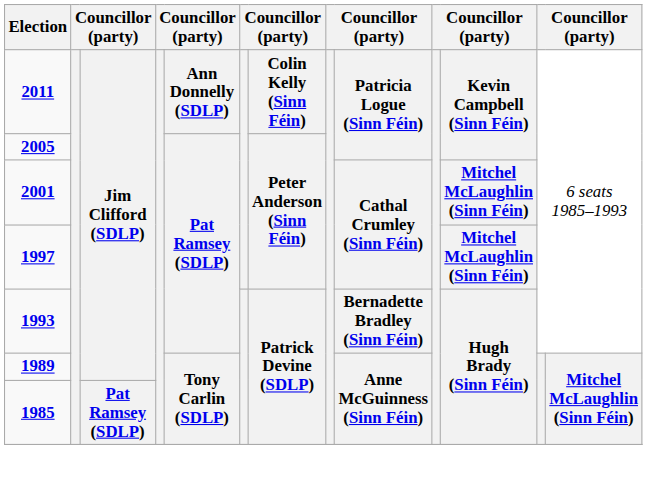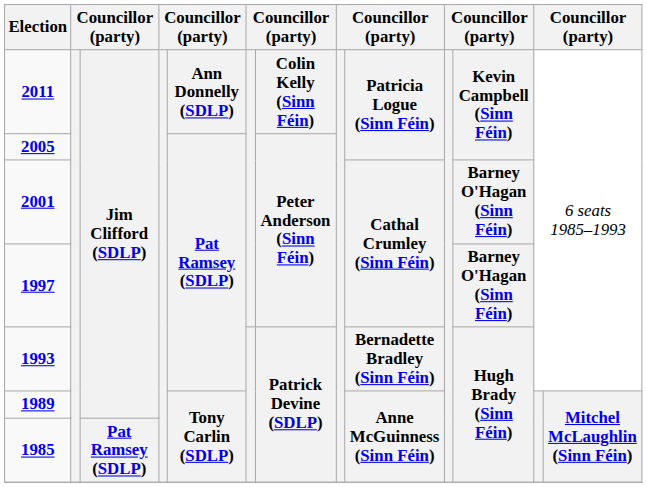(489, 192) Mitchel McLaughlin (Sinn Féin) -> (494, 201) Barney O'Hagan (Sinn Féin)
(489, 256) Mitchel McLaughlin (Sinn Féin) -> (494, 285) Barney O'Hagan (Sinn Féin)
